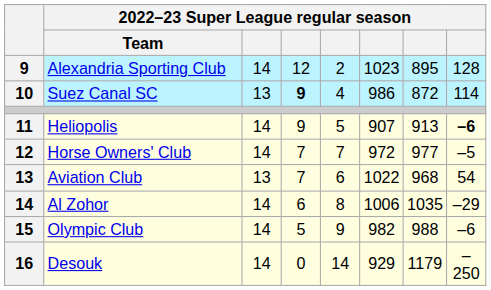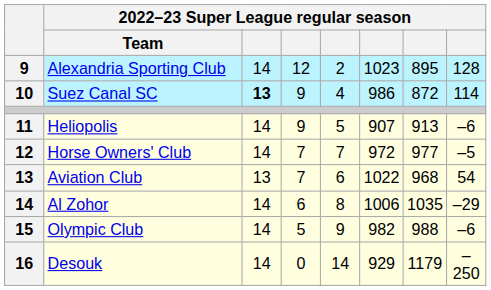(262, 94) normal -> (262, 94) bold
(301, 94) bold -> (301, 94) normal
(466, 127) bold -> (466, 127) normal
